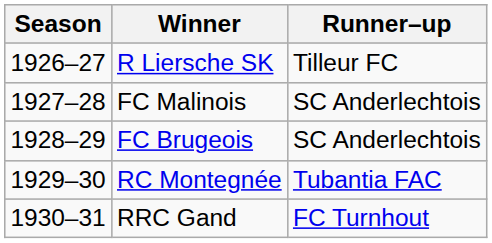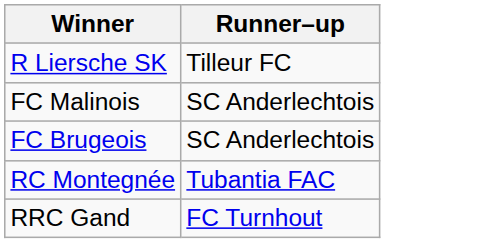- column: (58, 23)
